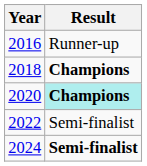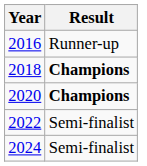(89, 95) paleturquoise background -> (89, 95) no background
(93, 148) bold -> (91, 148) normal
